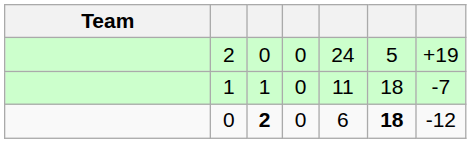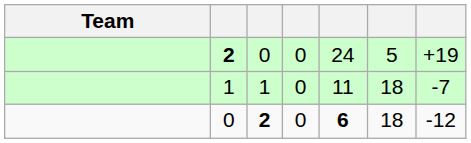(229, 54) normal -> (229, 54) bold
(343, 120) normal -> (343, 120) bold
(392, 120) bold -> (392, 120) normal
